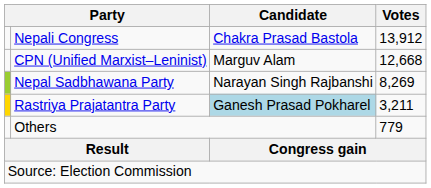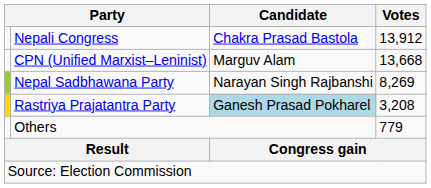(401, 60) 12,668 -> (401, 60) 13,668
(396, 104) 3,211 -> (397, 104) 3,208
